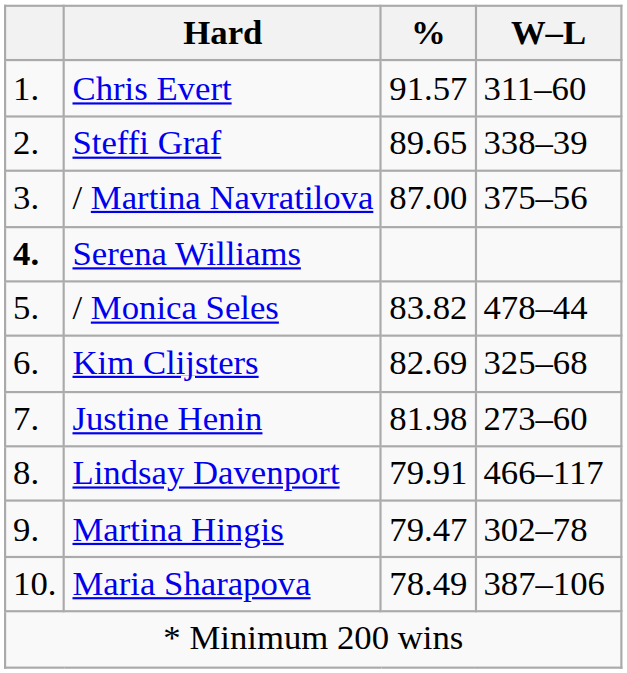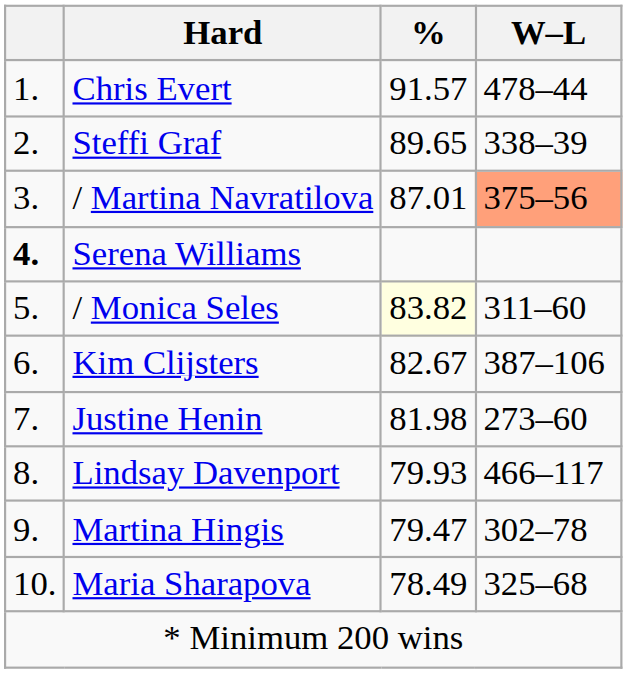(535, 87) 311–60 -> (536, 87) 478–44
(428, 197) 87.00 -> (428, 197) 87.01
(536, 197) no background -> (536, 197) lightsalmon background
(428, 308) no background -> (428, 308) lightyellow background
(536, 308) 478–44 -> (535, 308) 311–60
(428, 363) 82.69 -> (428, 363) 82.67
(536, 363) 325–68 -> (544, 363) 387–106
(428, 473) 79.91 -> (428, 473) 79.93
(544, 583) 387–106 -> (536, 583) 325–68
